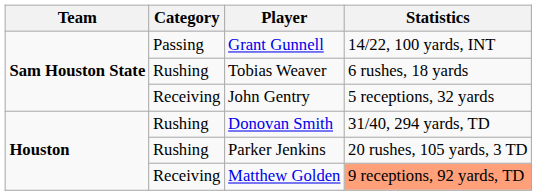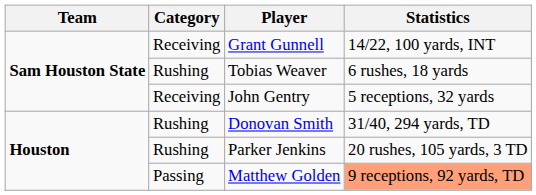(178, 44) Passing -> (187, 44) Receiving
(187, 176) Receiving -> (178, 176) Passing
